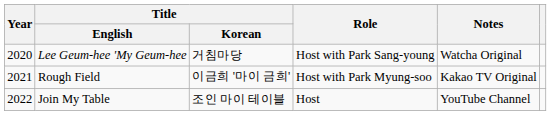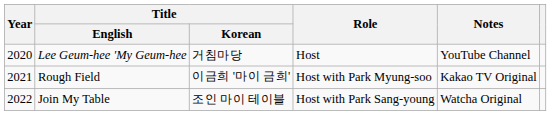(365, 55) Host with Park Sang-young -> (308, 55) Host
(481, 55) Watcha Original -> (485, 55) YouTube Channel
(308, 99) Host -> (365, 99) Host with Park Sang-young
(485, 99) YouTube Channel -> (481, 99) Watcha Original
